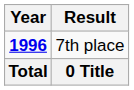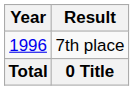(28, 44) bold -> (28, 44) normal
